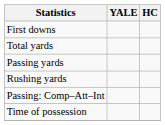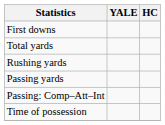rows swapped: (37, 79) <-> (35, 62)
